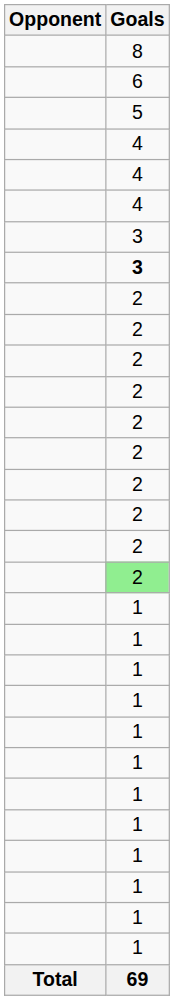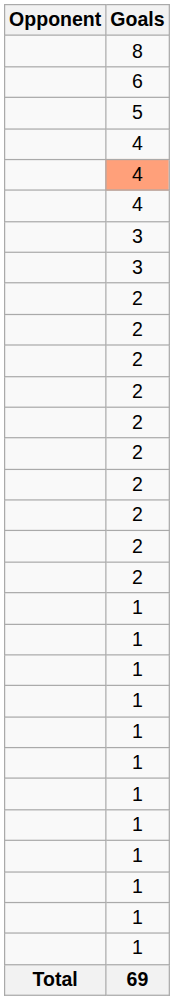(137, 174) no background -> (137, 174) lightsalmon background
(137, 267) bold -> (137, 267) normal
(137, 577) lightgreen background -> (137, 577) no background
